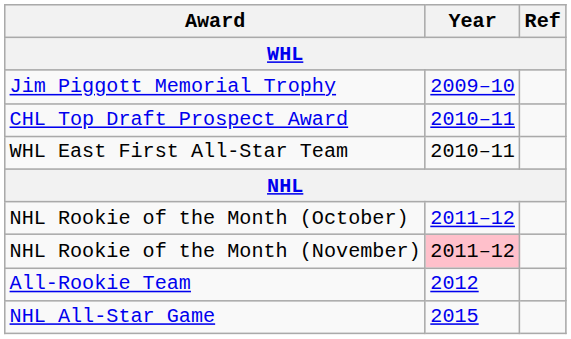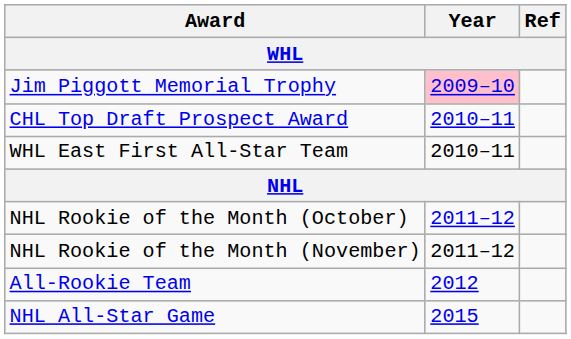(473, 87) no background -> (473, 87) pink background
(473, 251) pink background -> (473, 251) no background
